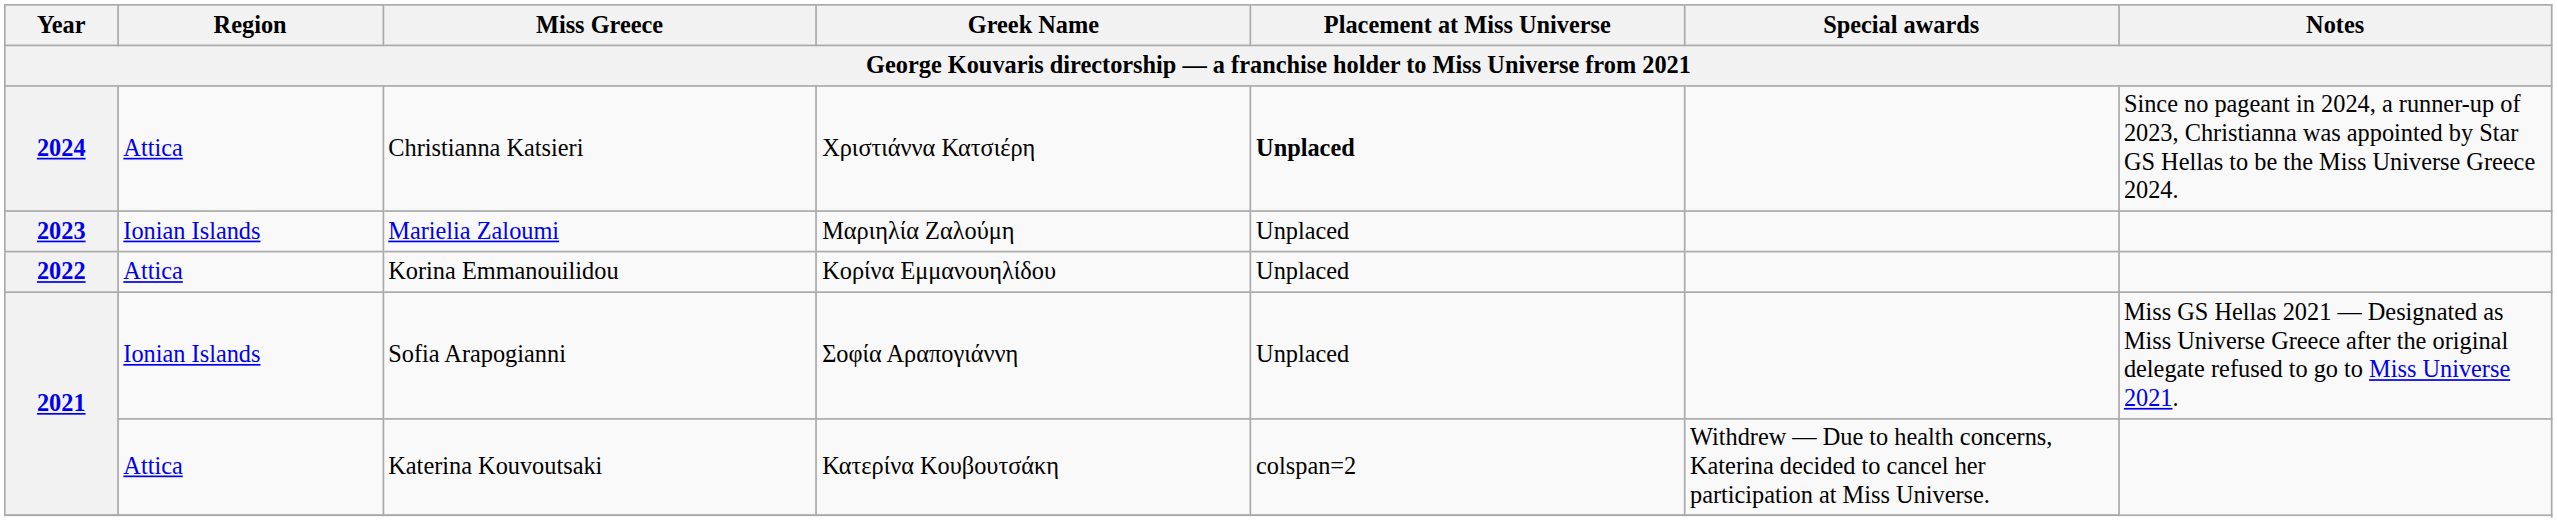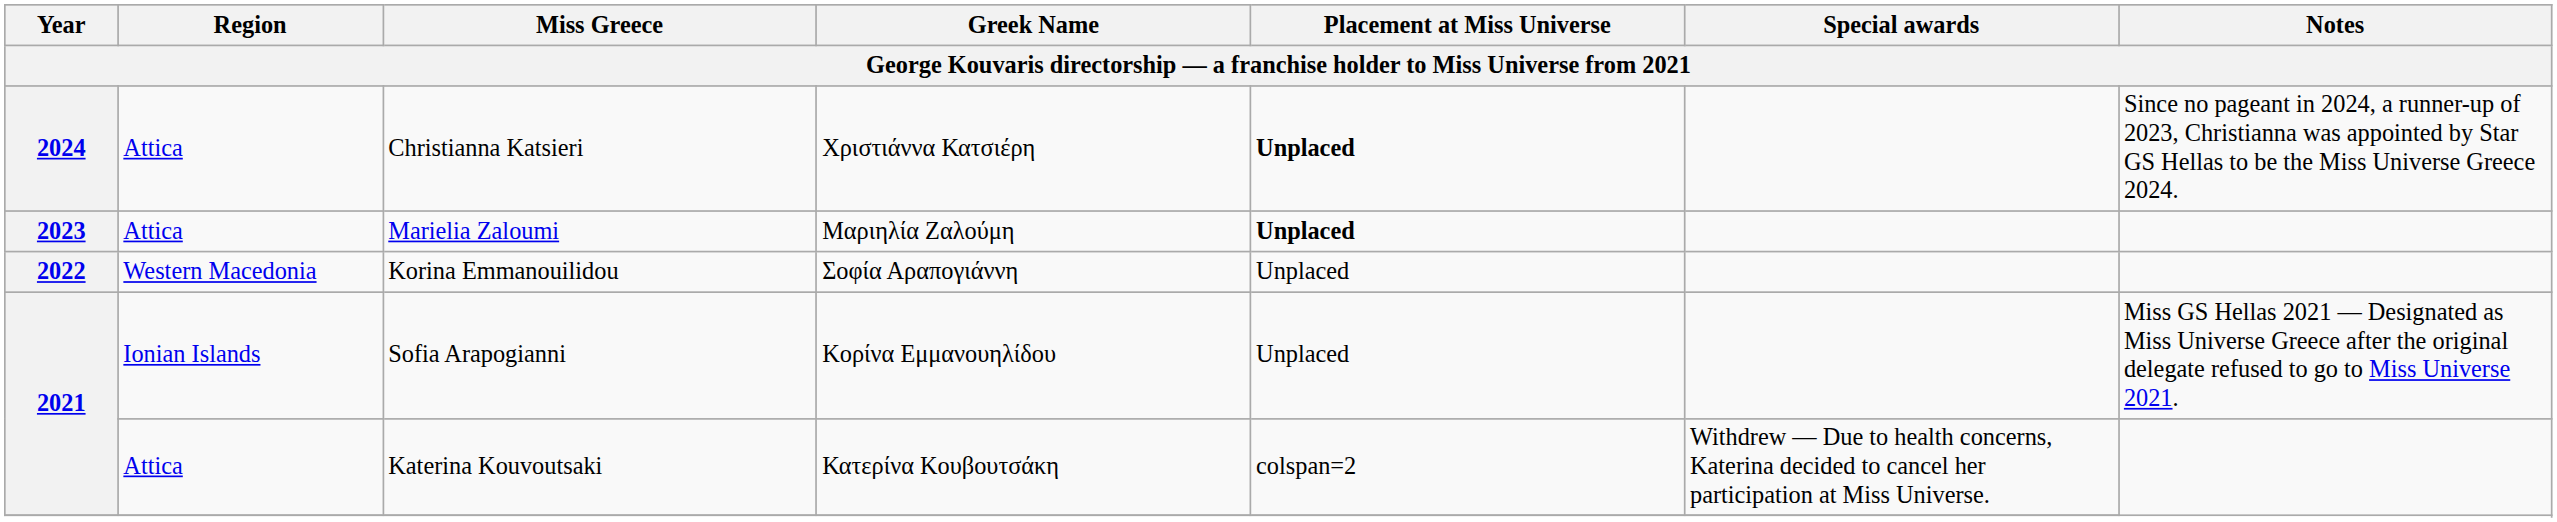(192, 231) Ionian Islands -> (153, 231) Attica
(1303, 231) normal -> (1305, 231) bold
(153, 271) Attica -> (220, 271) Western Macedonia
(939, 271) Κορίνα Εμμανουηλίδου -> (920, 271) Σοφία Αραπογιάννη
(920, 354) Σοφία Αραπογιάννη -> (939, 354) Κορίνα Εμμανουηλίδου
